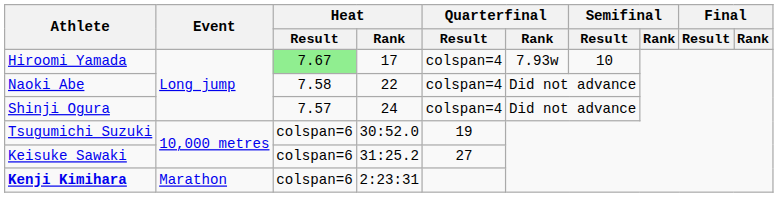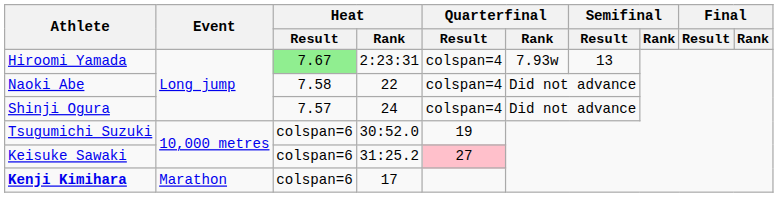(389, 61) 17 -> (389, 61) 2:23:31
(604, 61) 10 -> (604, 61) 13
(464, 156) no background -> (464, 156) pink background
(389, 180) 2:23:31 -> (389, 180) 17
